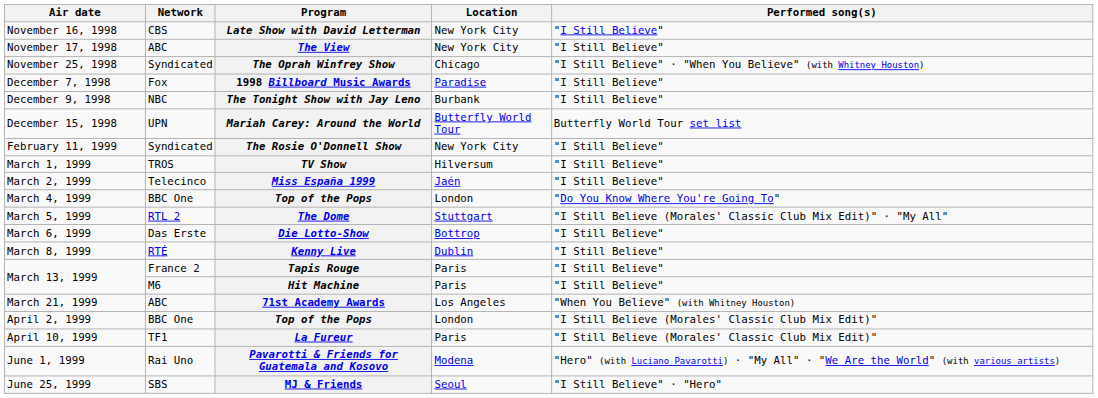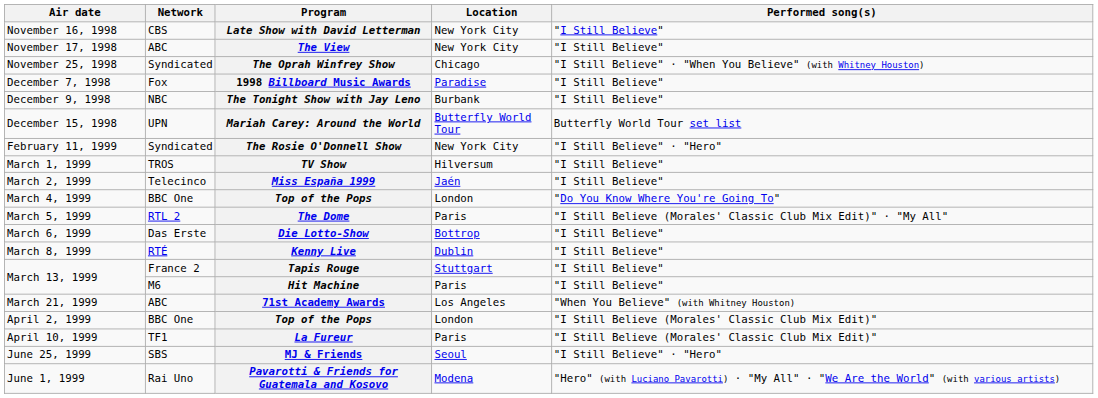(609, 147) "I Still Believe" -> (638, 147) "I Still Believe" · "Hero"
(464, 216) Stuttgart -> (451, 216) Paris
(451, 268) Paris -> (464, 268) Stuttgart
rows swapped: (46, 361) <-> (49, 385)
